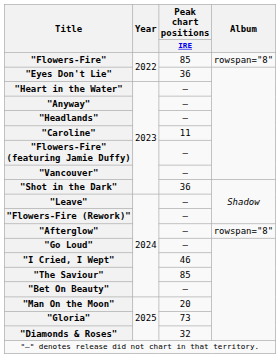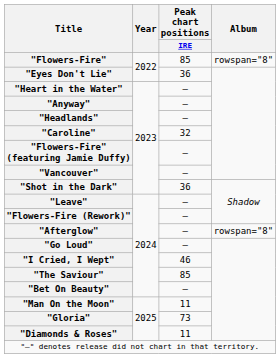(185, 133) 11 -> (185, 133) 32
(185, 304) 20 -> (185, 304) 11
(185, 333) 32 -> (185, 333) 11
